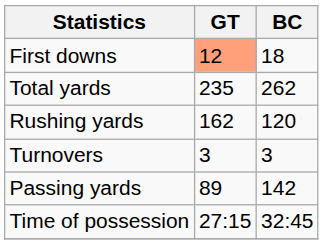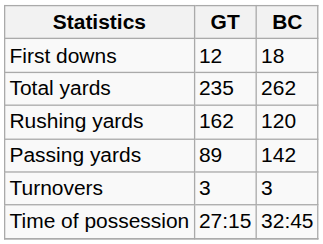(211, 55) lightsalmon background -> (211, 55) no background
rows swapped: (75, 188) <-> (56, 155)
